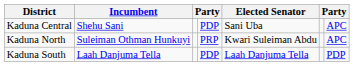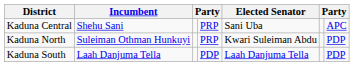(209, 26) PDP -> (209, 26) PRP
(337, 40) APC -> (336, 40) PDP
